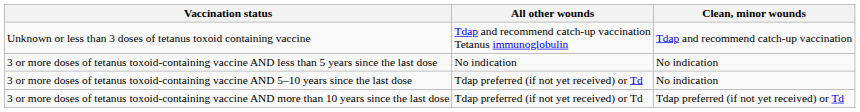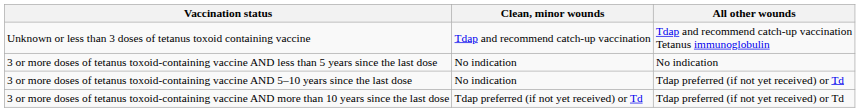columns swapped: (754, 13) <-> (553, 13)
